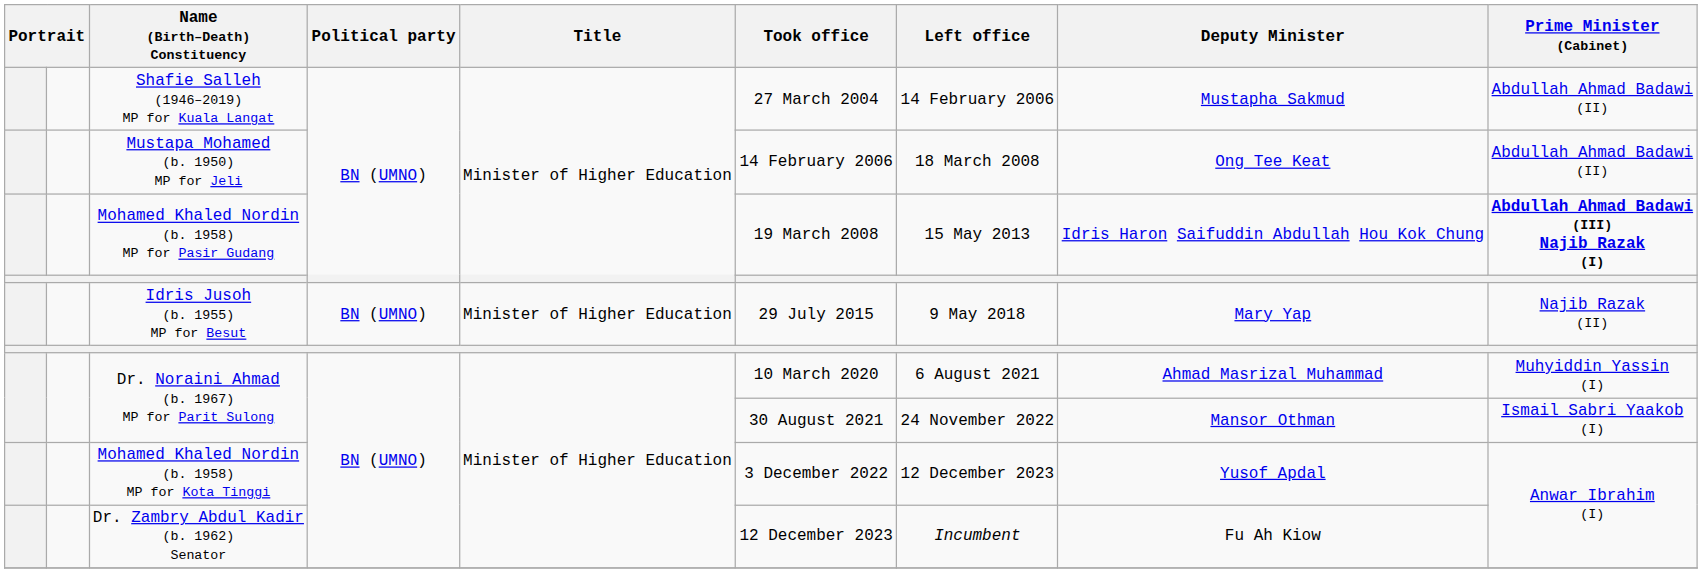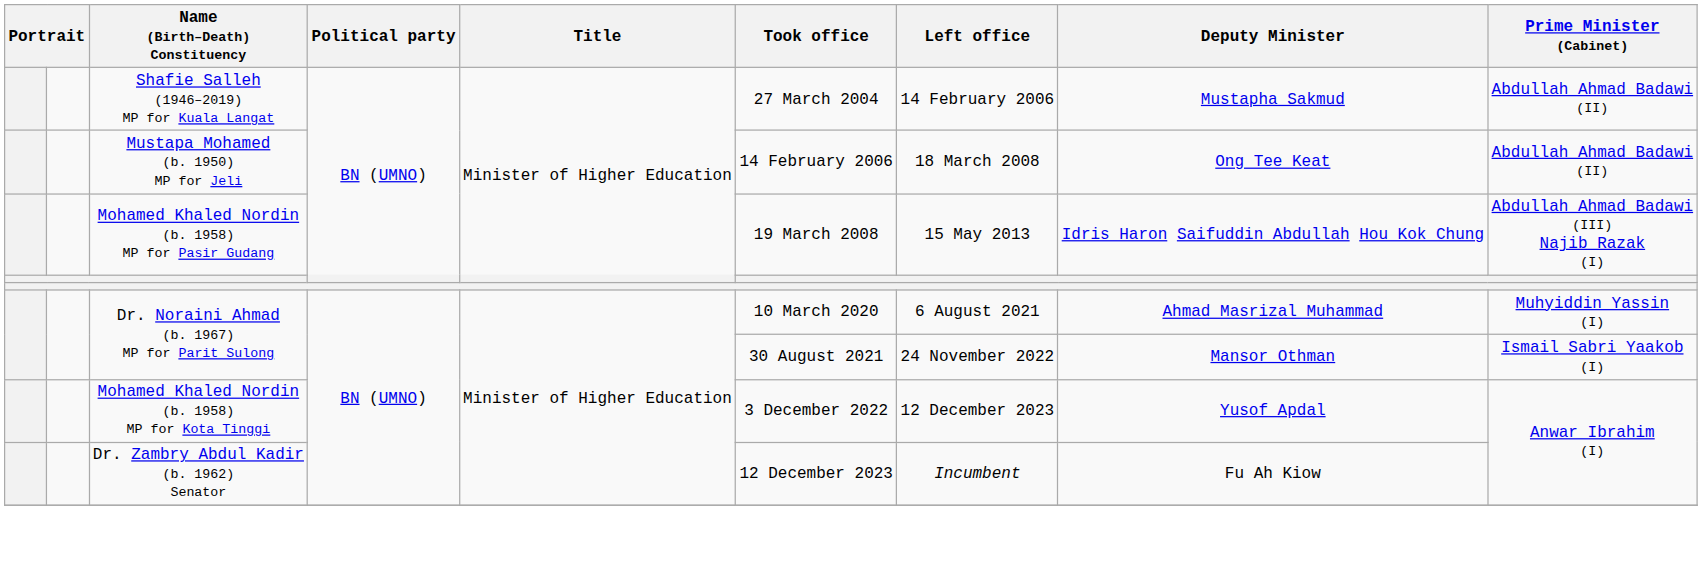(1592, 234) bold -> (1592, 234) normal
- row: (26, 314)
